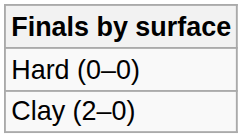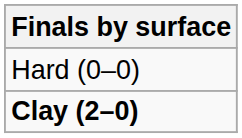(73, 112) normal -> (75, 112) bold
